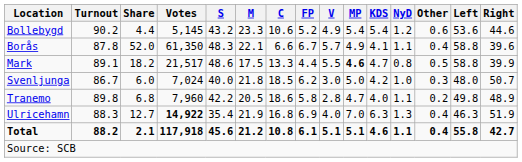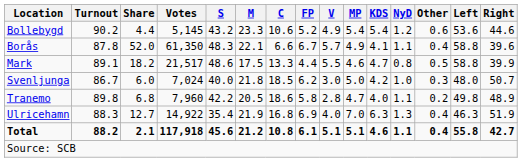(355, 64) bold -> (355, 64) normal
(185, 115) bold -> (185, 115) normal
